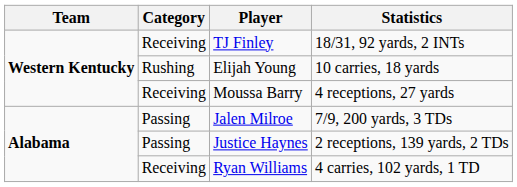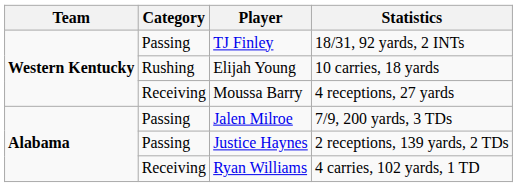(174, 43) Receiving -> (166, 43) Passing
